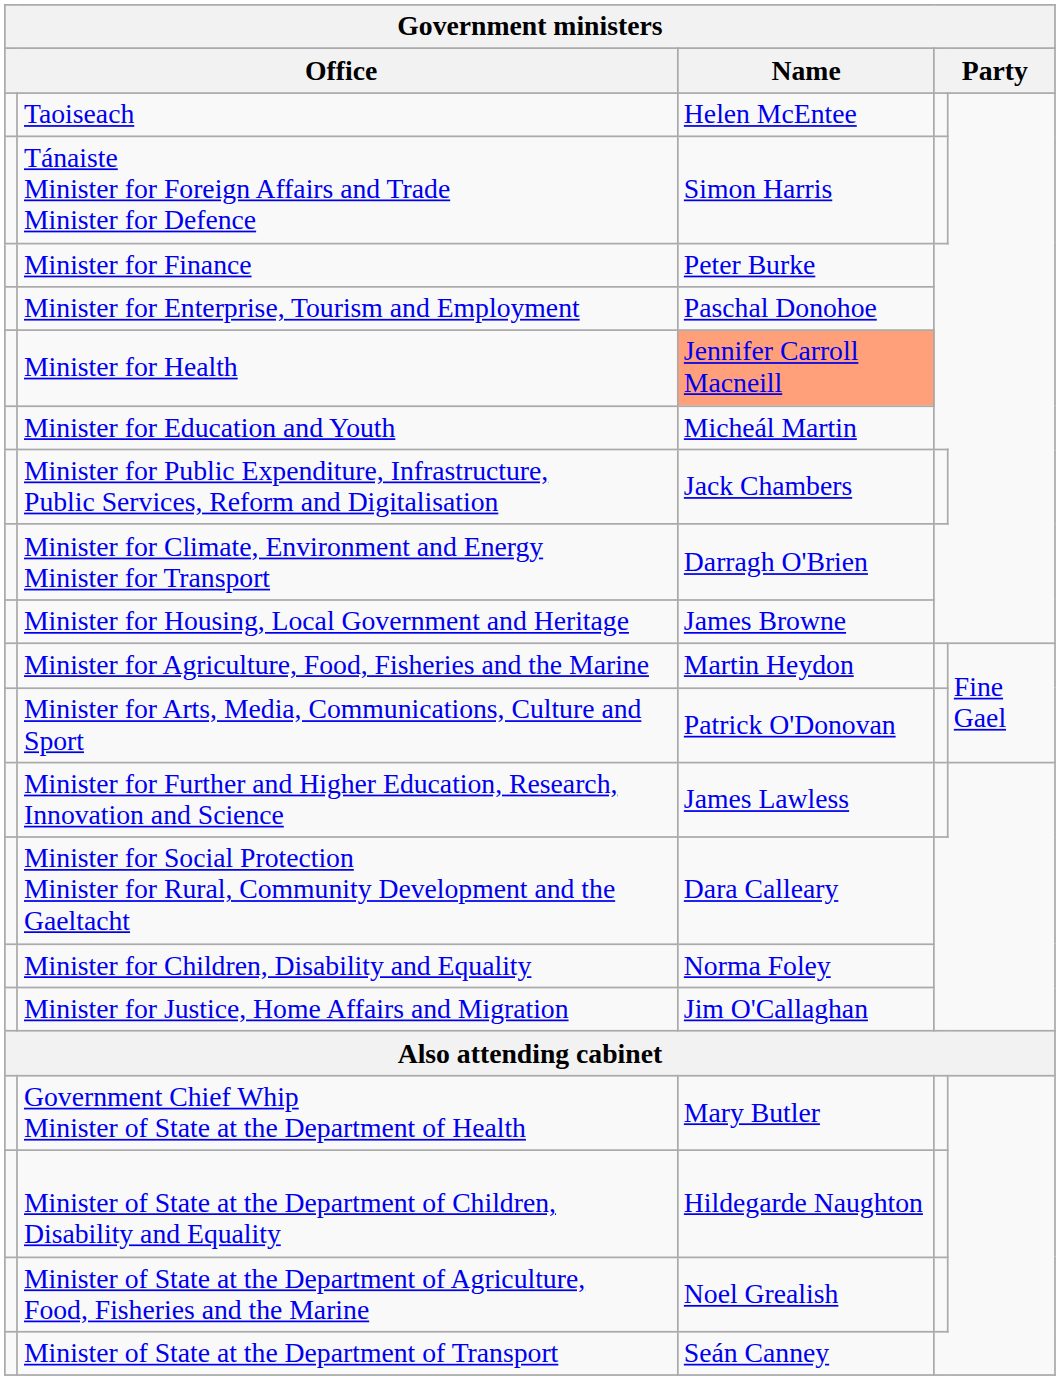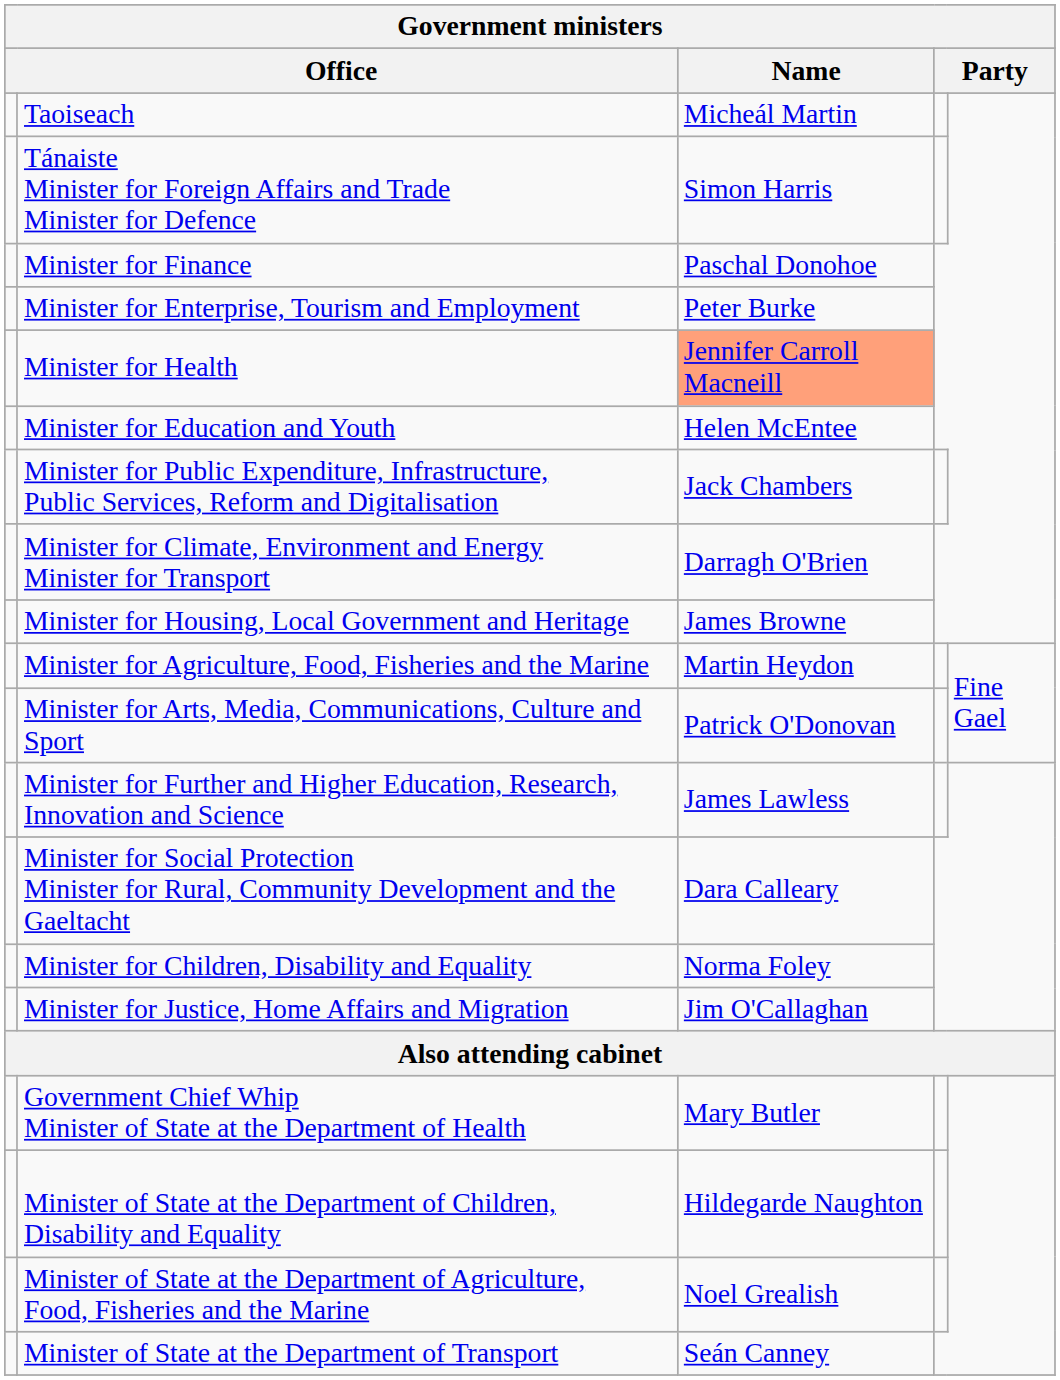(770, 114) Helen McEntee -> (770, 114) Micheál Martin
(750, 264) Peter Burke -> (780, 264) Paschal Donohoe
(780, 308) Paschal Donohoe -> (750, 308) Peter Burke
(770, 427) Micheál Martin -> (770, 427) Helen McEntee
